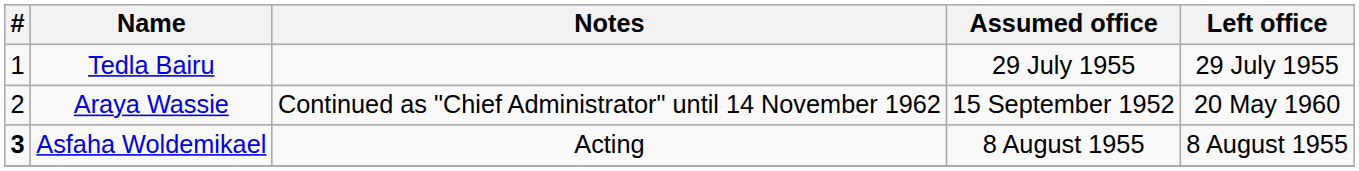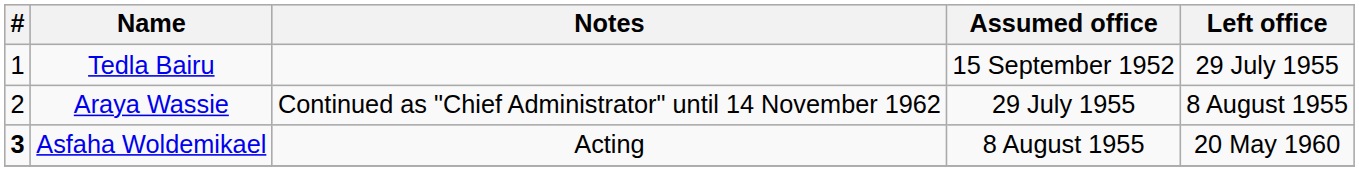(1064, 64) 29 July 1955 -> (1064, 64) 15 September 1952
(1064, 104) 15 September 1952 -> (1064, 104) 29 July 1955
(1267, 104) 20 May 1960 -> (1267, 104) 8 August 1955
(1267, 144) 8 August 1955 -> (1267, 144) 20 May 1960
